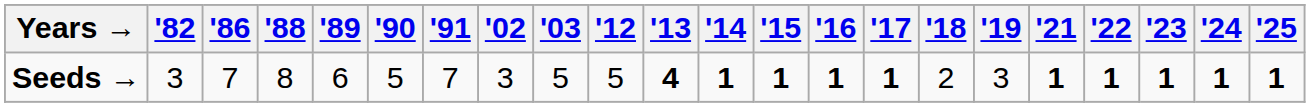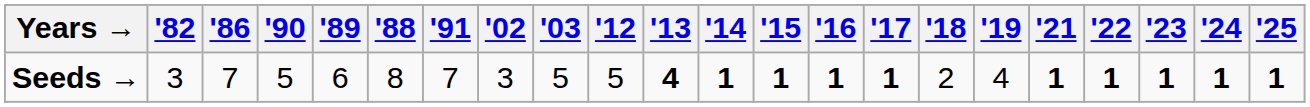columns swapped: (285, 28) <-> (395, 28)
(1001, 76) 3 -> (1001, 76) 4
